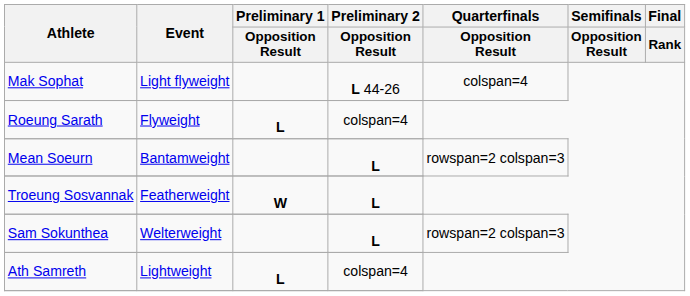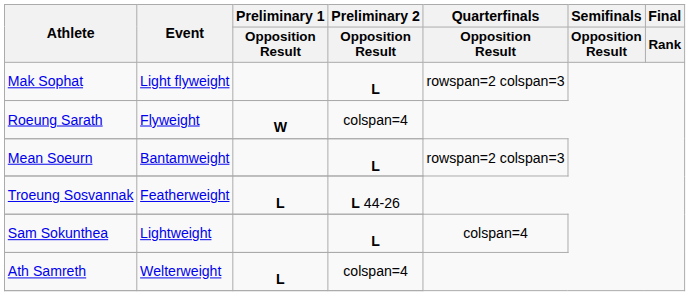(376, 90) L 44-26 -> (376, 90) L
(496, 82) colspan=4 -> (496, 82) rowspan=2 colspan=3
(280, 128) L -> (280, 128) W
(280, 204) W -> (280, 204) L
(376, 204) L -> (376, 204) L 44-26
(181, 234) Welterweight -> (176, 234) Lightweight
(496, 234) rowspan=2 colspan=3 -> (496, 234) colspan=4
(176, 272) Lightweight -> (181, 272) Welterweight
